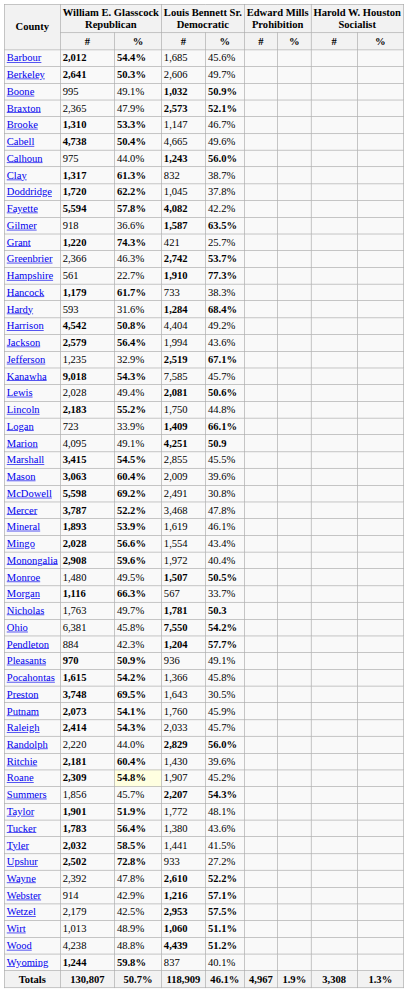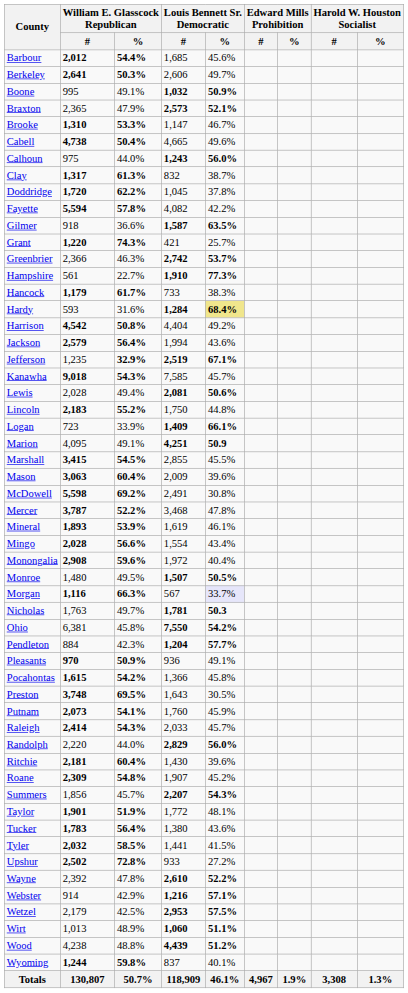(176, 208) bold -> (176, 208) normal
(222, 309) no background -> (222, 309) khaki background
(131, 359) normal -> (131, 359) bold
(222, 594) no background -> (222, 594) lavender background
(131, 778) lightyellow background -> (131, 778) no background
